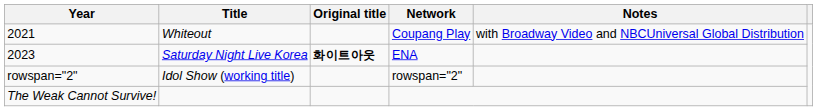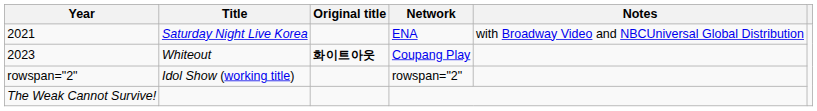(187, 34) Whiteout -> (235, 34) Saturday Night Live Korea
(431, 34) Coupang Play -> (405, 34) ENA
(235, 55) Saturday Night Live Korea -> (187, 55) Whiteout
(405, 55) ENA -> (431, 55) Coupang Play
